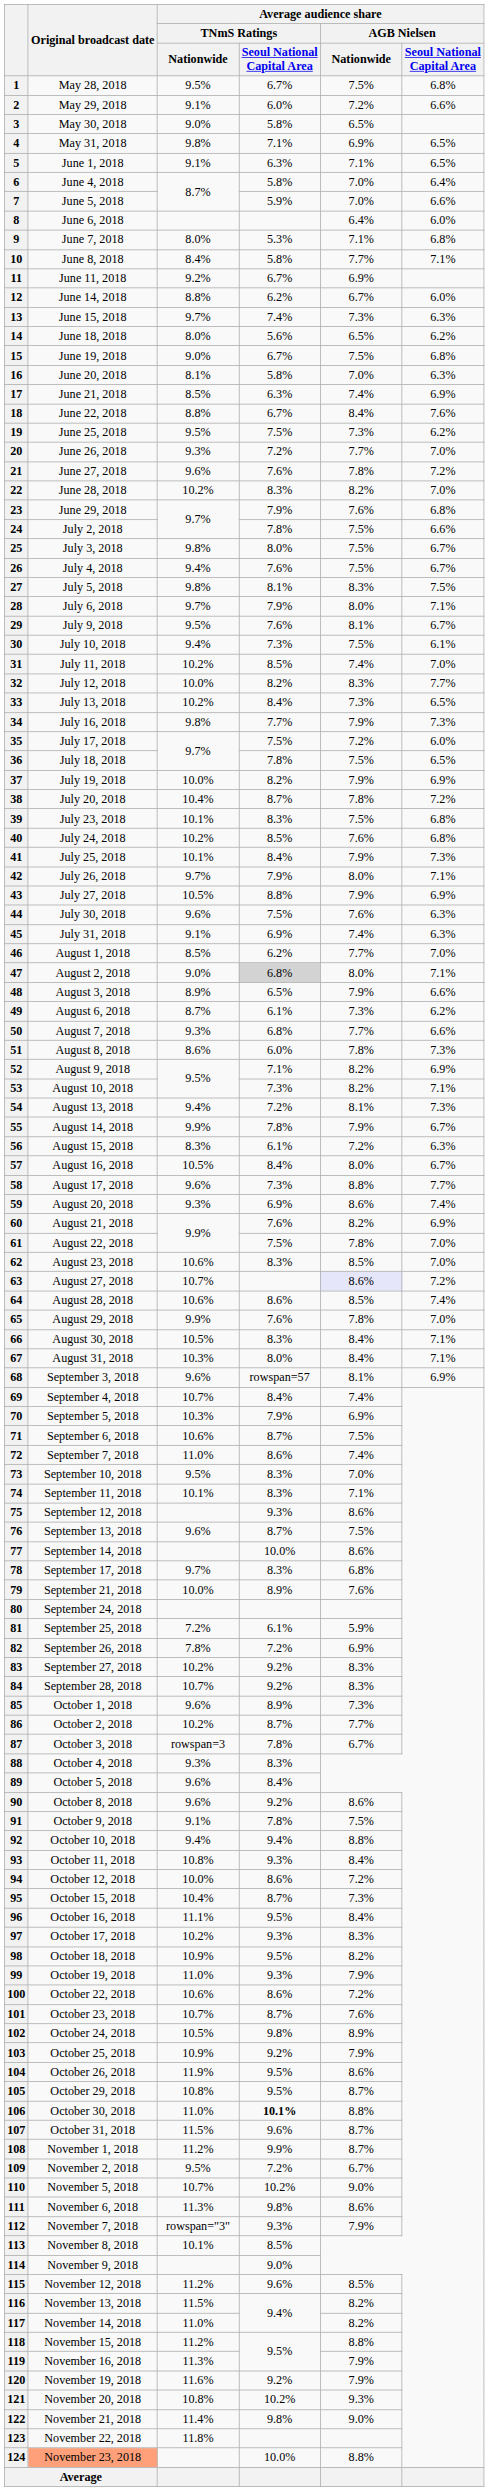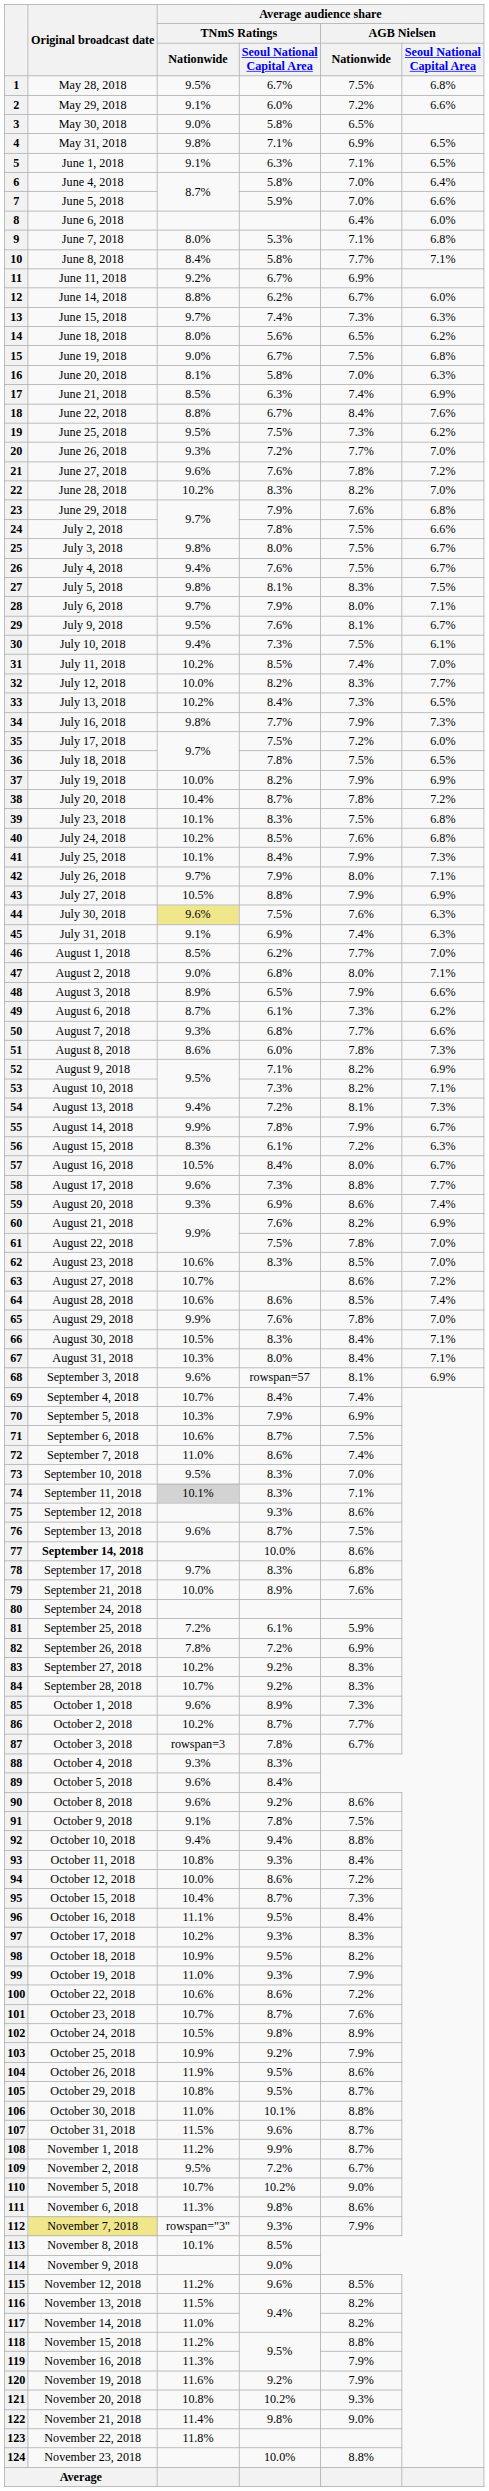(198, 914) no background -> (198, 914) khaki background
(280, 972) lightgrey background -> (280, 972) no background
(361, 1281) lavender background -> (361, 1281) no background
(198, 1493) no background -> (198, 1493) lightgrey background
(93, 1551) normal -> (93, 1551) bold
(280, 2110) bold -> (280, 2110) normal
(93, 2226) no background -> (93, 2226) khaki background
(93, 2457) lightsalmon background -> (93, 2457) no background
